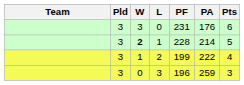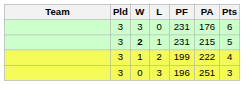(182, 42) 228 -> (182, 42) 231
(207, 42) 214 -> (207, 42) 215
(207, 73) 259 -> (207, 73) 251
